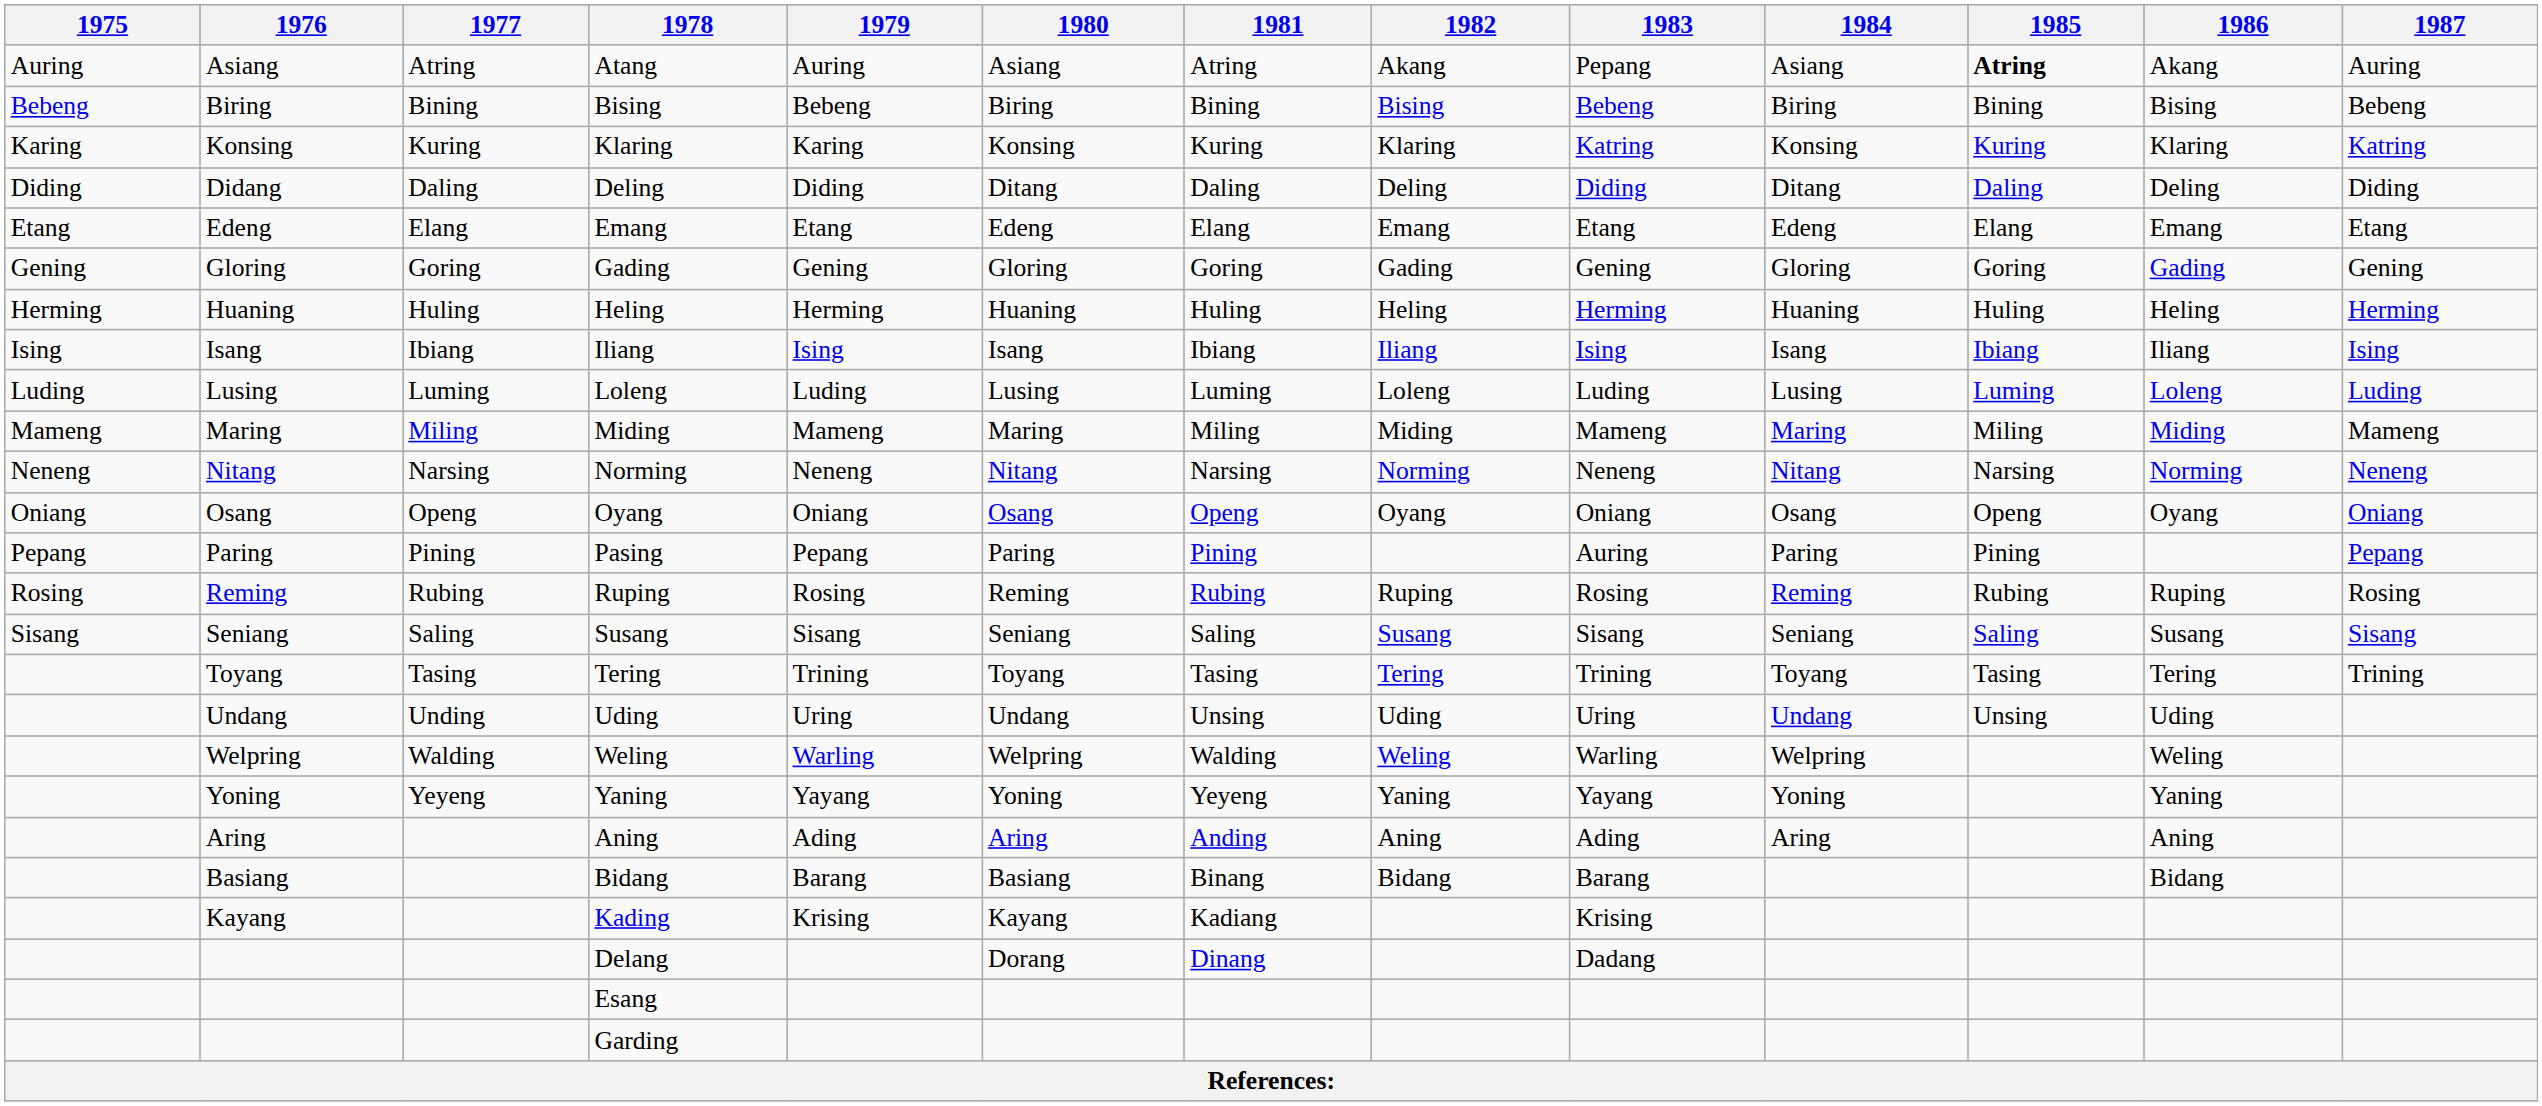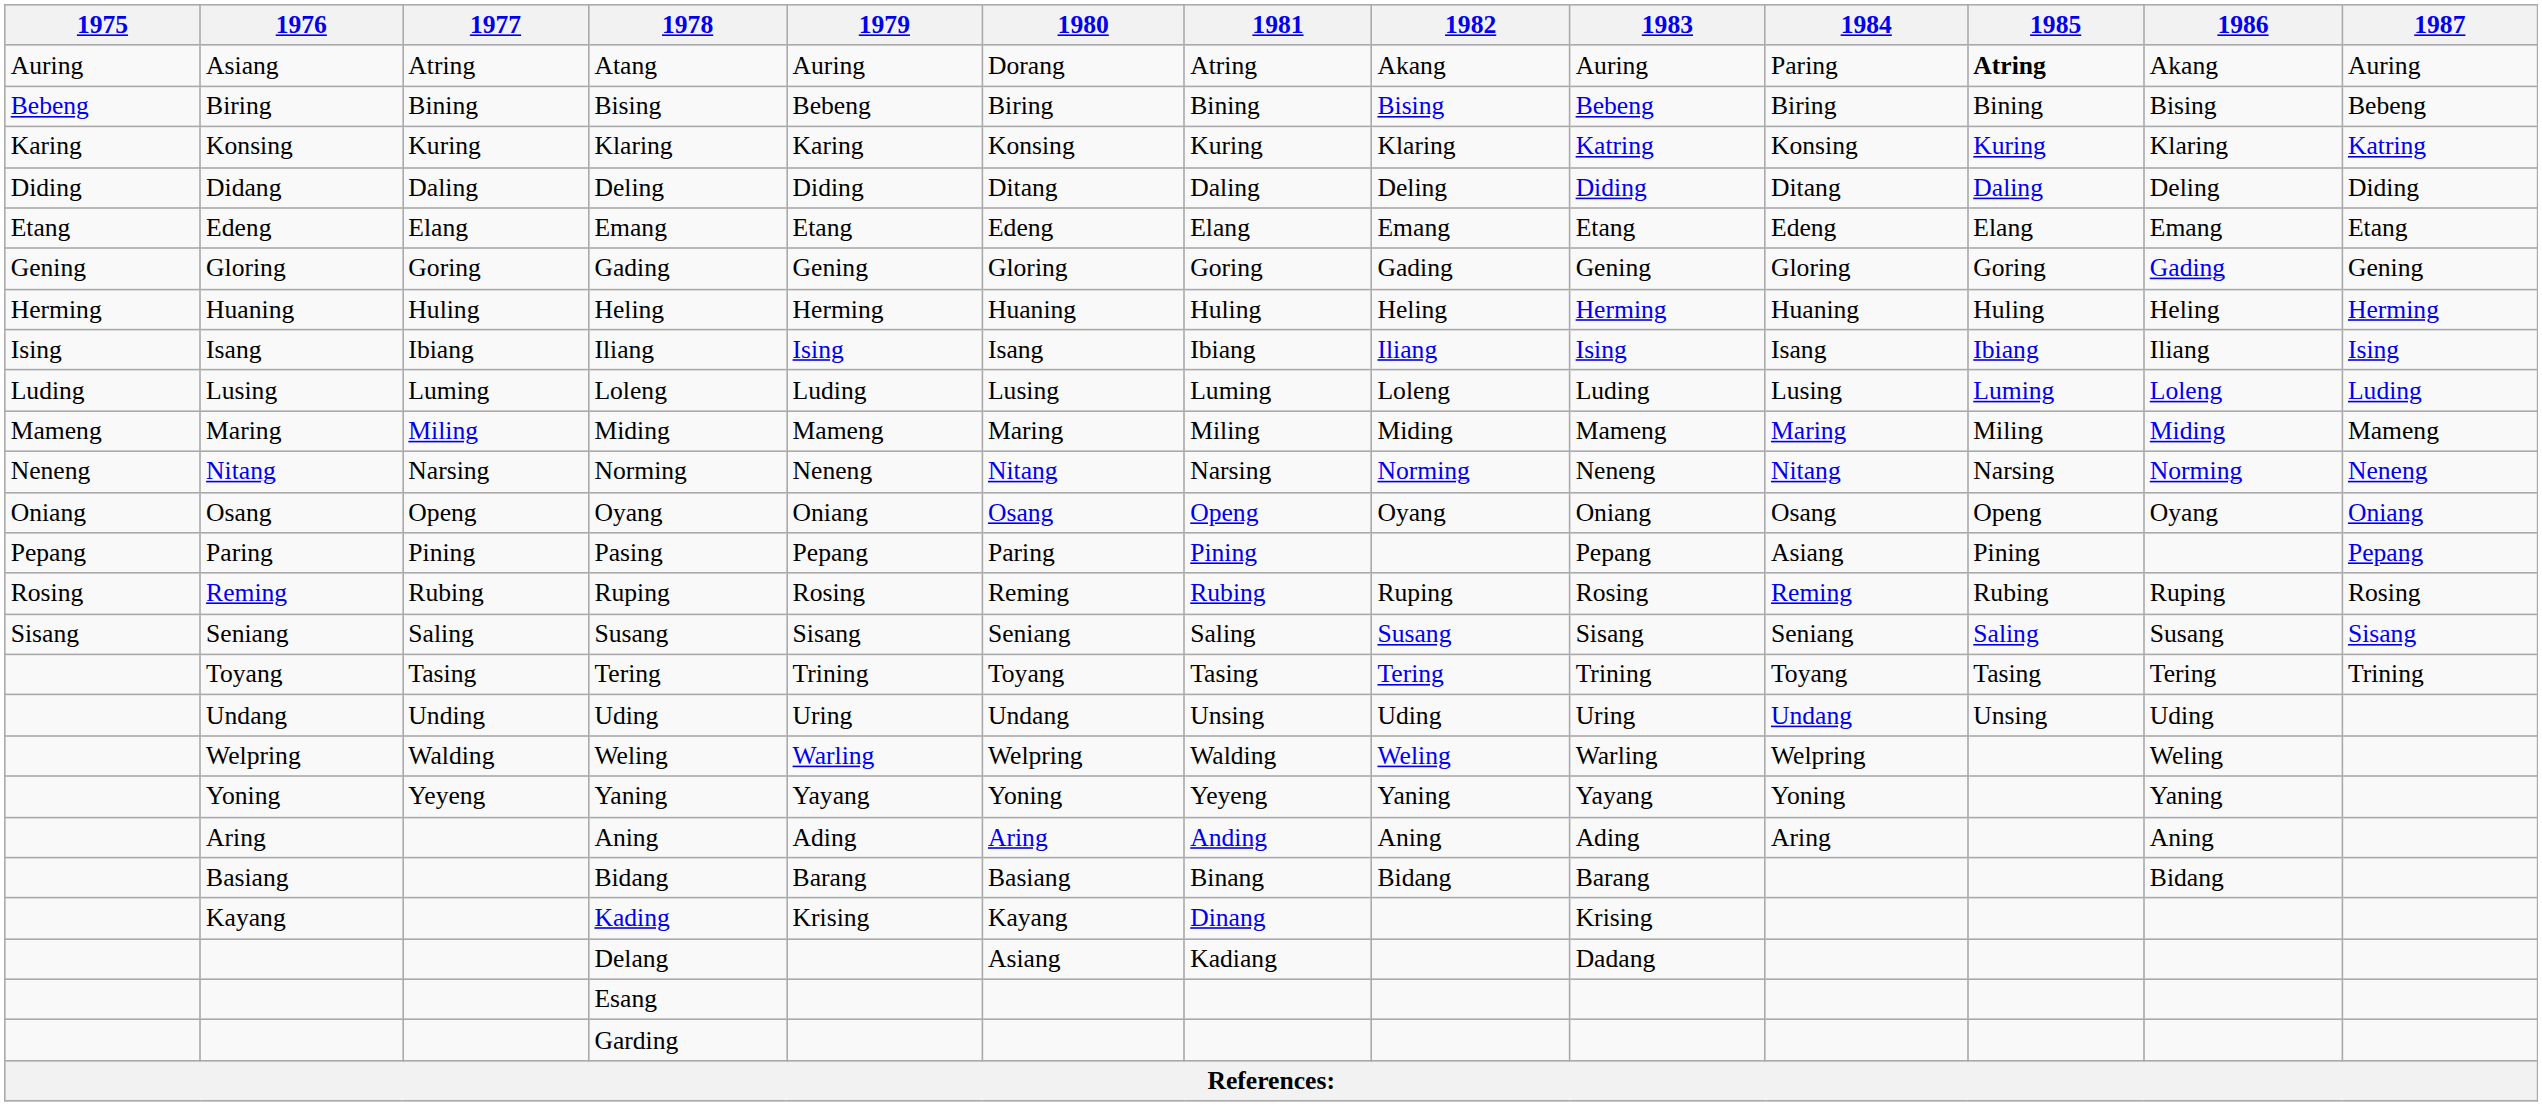(1024, 65) Asiang -> (1026, 65) Dorang
(1613, 65) Pepang -> (1612, 65) Auring
(1807, 65) Asiang -> (1804, 65) Paring
(1612, 552) Auring -> (1613, 552) Pepang
(1804, 552) Paring -> (1807, 552) Asiang
(1234, 918) Kadiang -> (1228, 918) Dinang
(1026, 958) Dorang -> (1024, 958) Asiang
(1228, 958) Dinang -> (1234, 958) Kadiang
